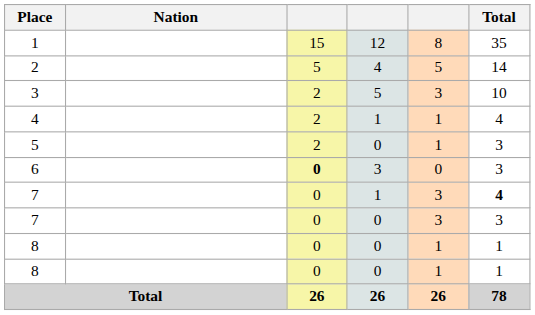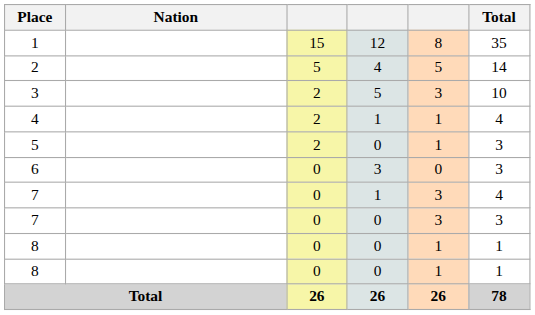(317, 170) bold -> (317, 170) normal
(499, 195) bold -> (499, 195) normal
